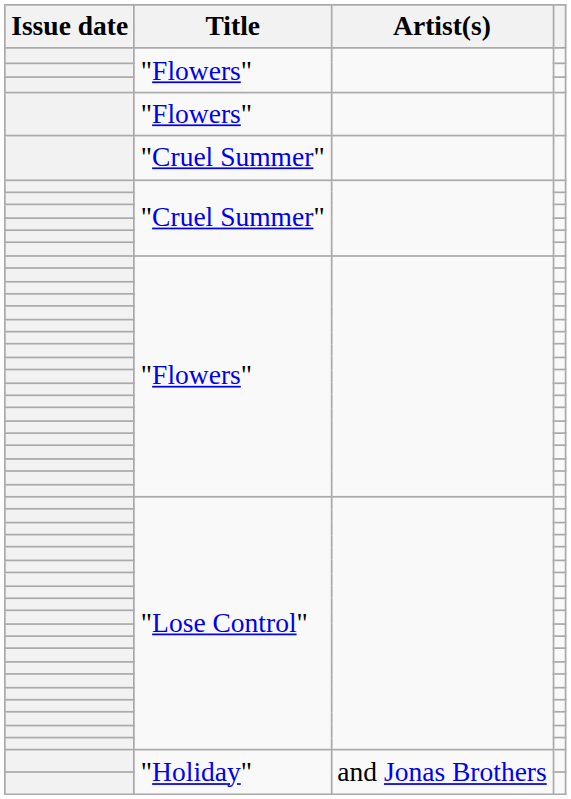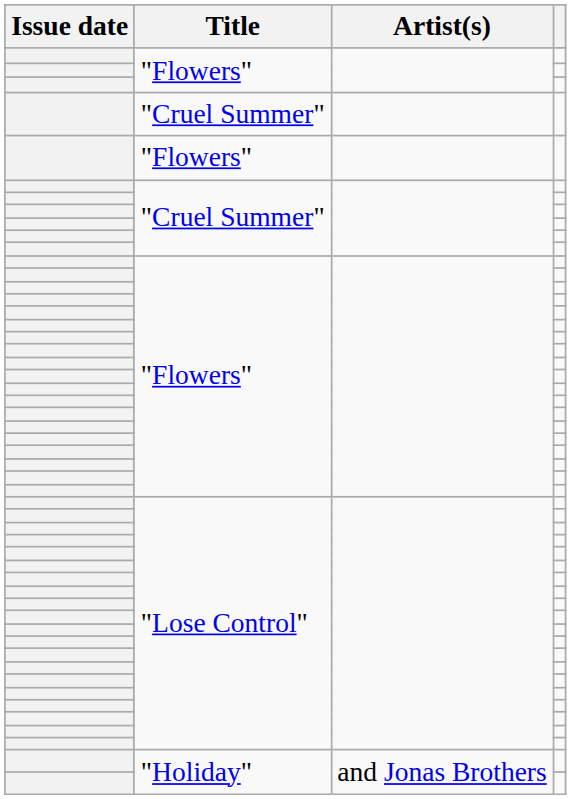(196, 113) "Flowers" -> (233, 113) "Cruel Summer"
(233, 157) "Cruel Summer" -> (196, 157) "Flowers"
